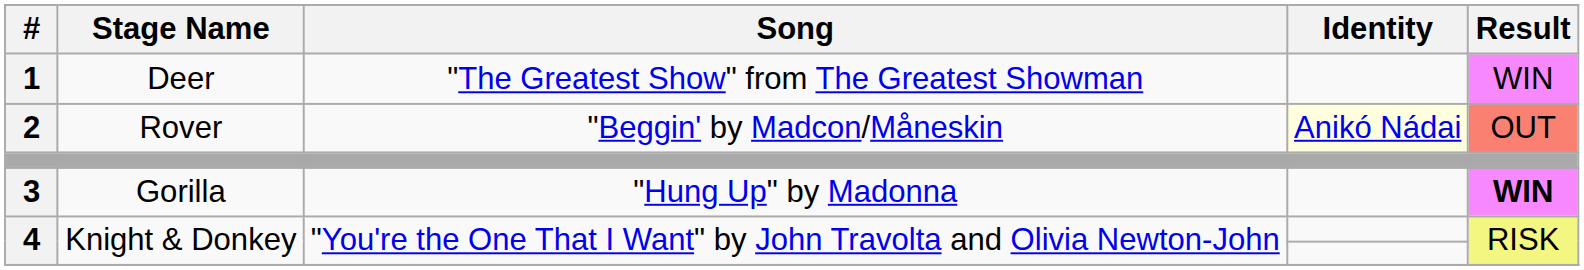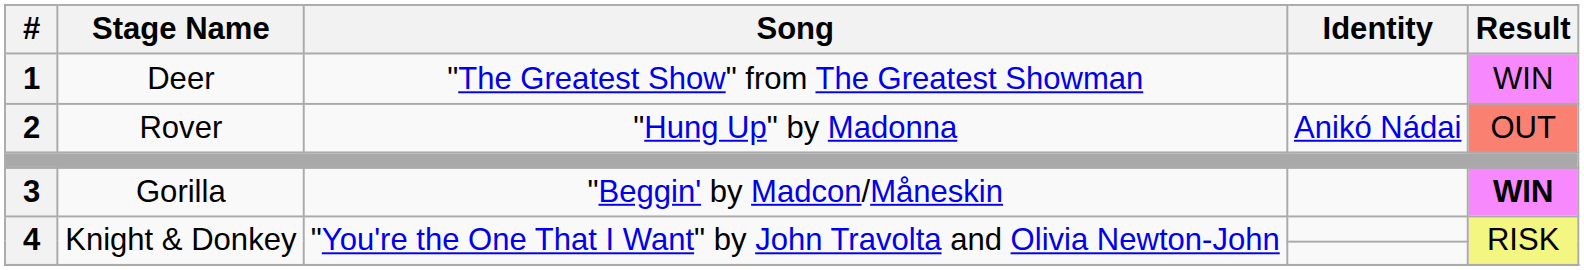(795, 127) "Beggin' by Madcon/Måneskin -> (795, 127) "Hung Up" by Madonna
(1378, 127) lightyellow background -> (1378, 127) no background
(795, 191) "Hung Up" by Madonna -> (795, 191) "Beggin' by Madcon/Måneskin
